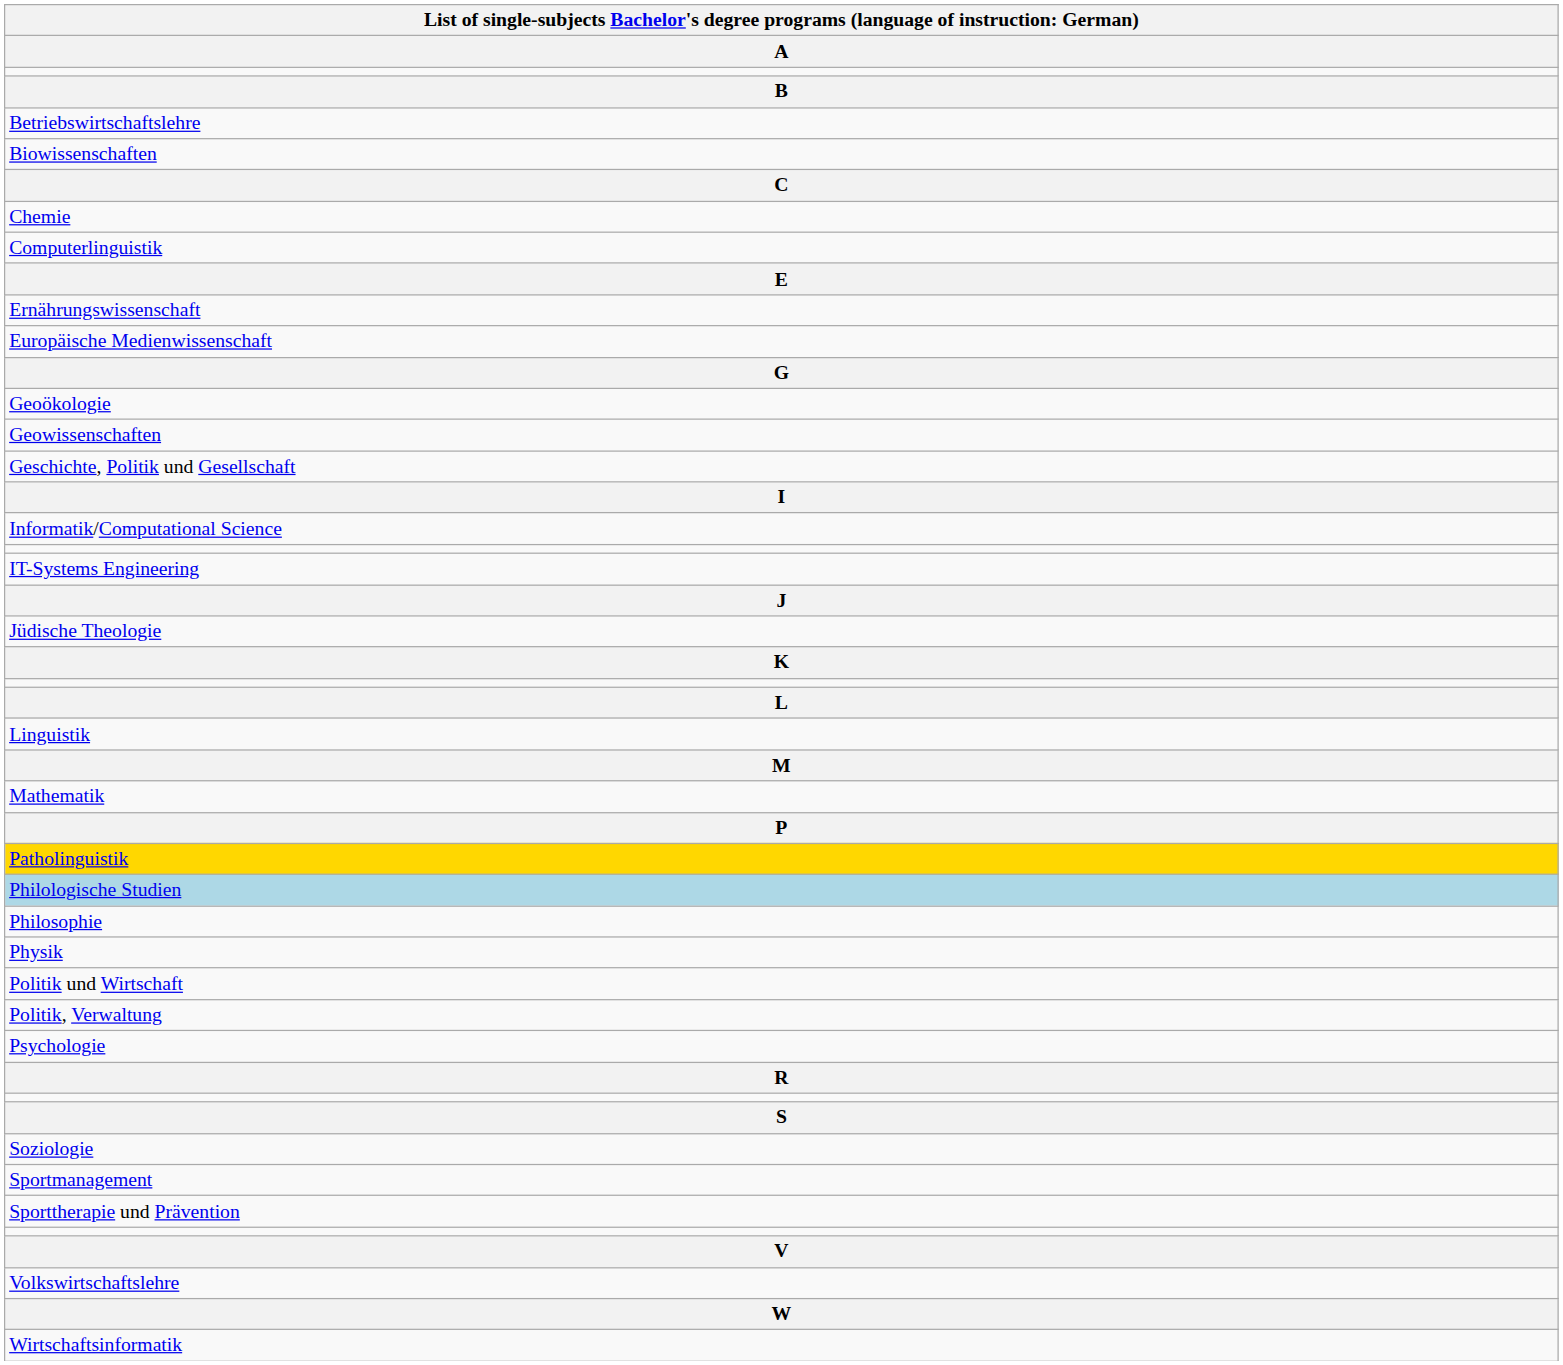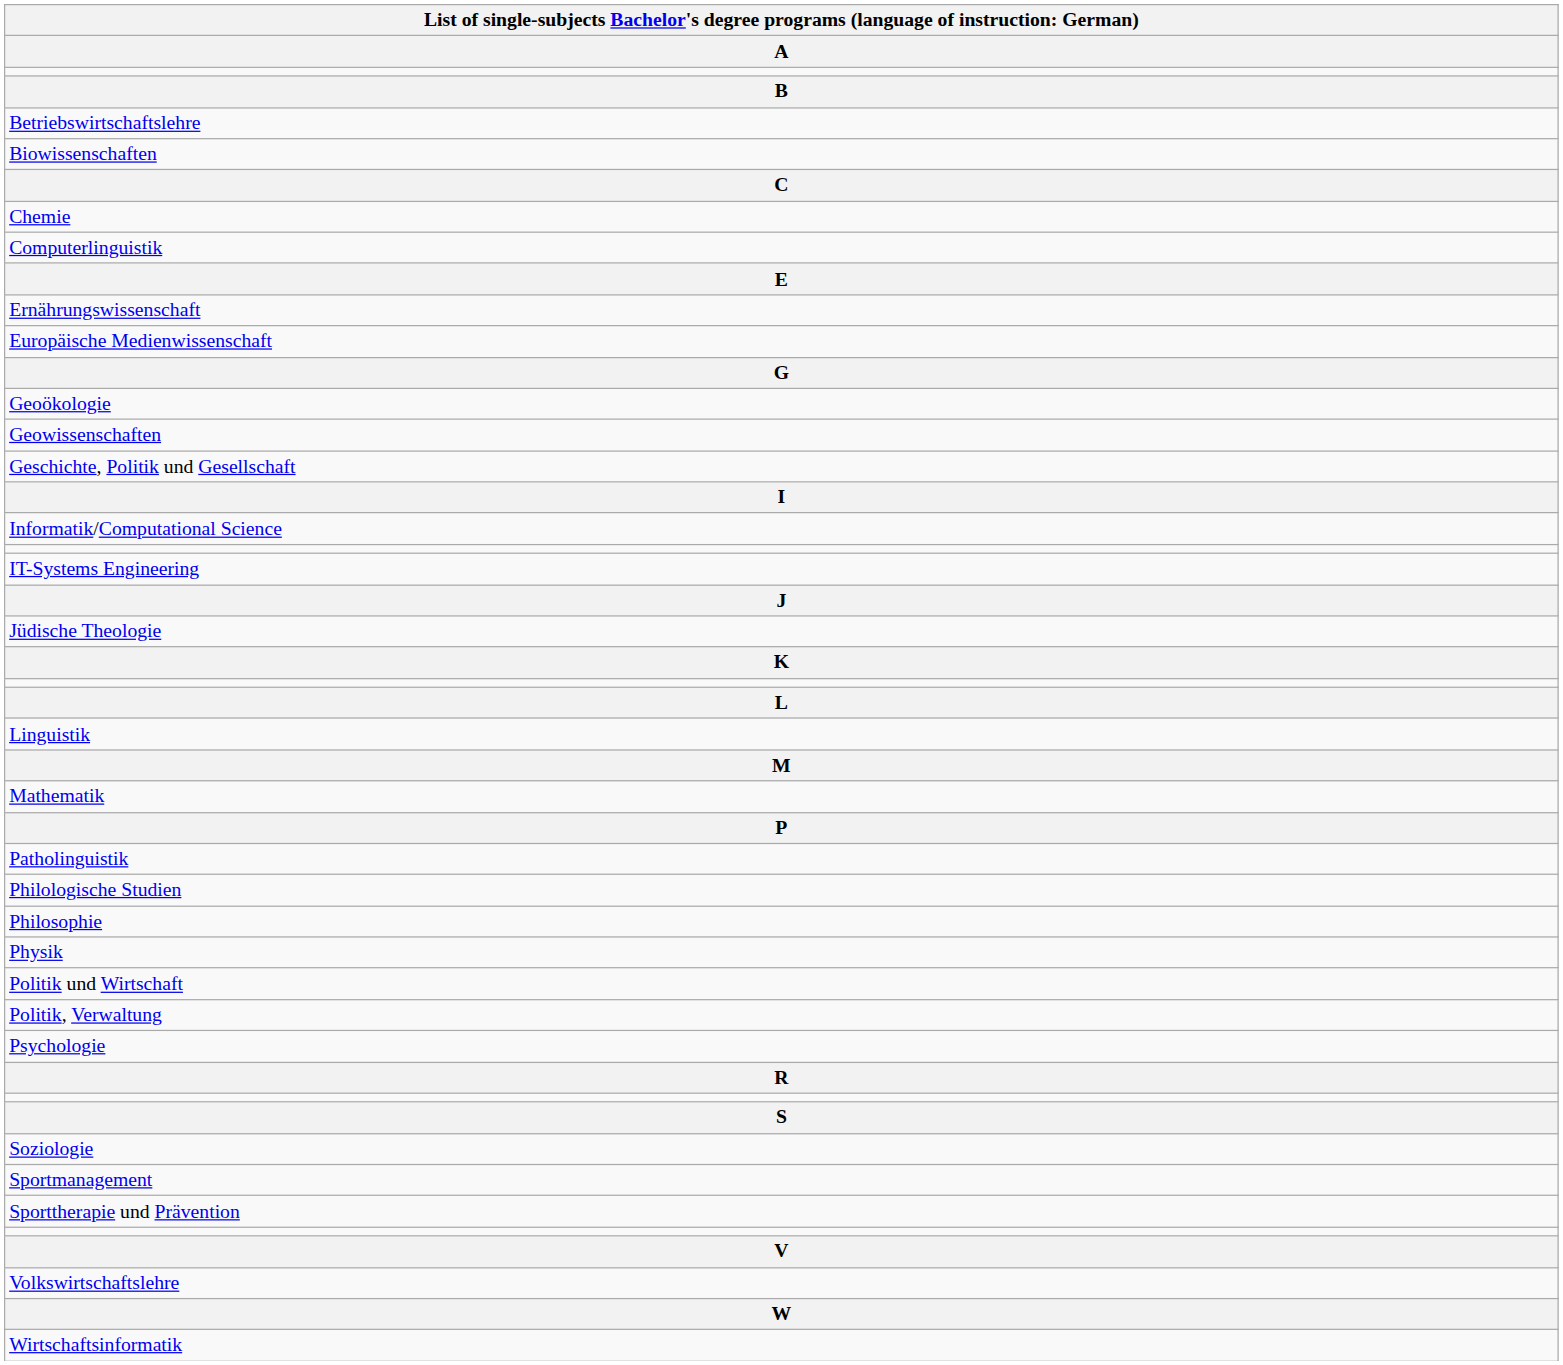(69, 858) gold background -> (69, 858) no background
(95, 890) lightblue background -> (95, 890) no background
